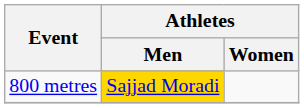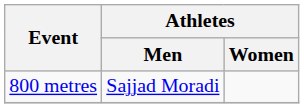(163, 86) gold background -> (163, 86) no background
